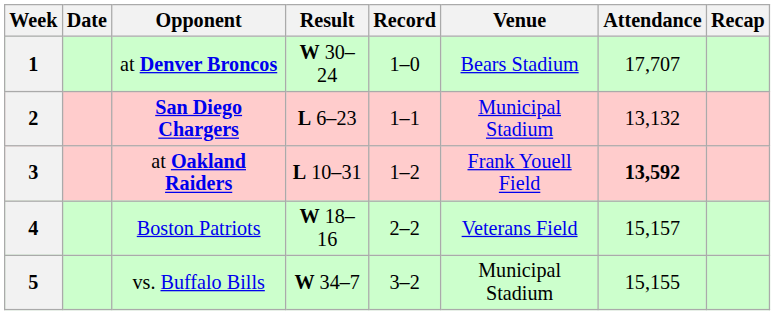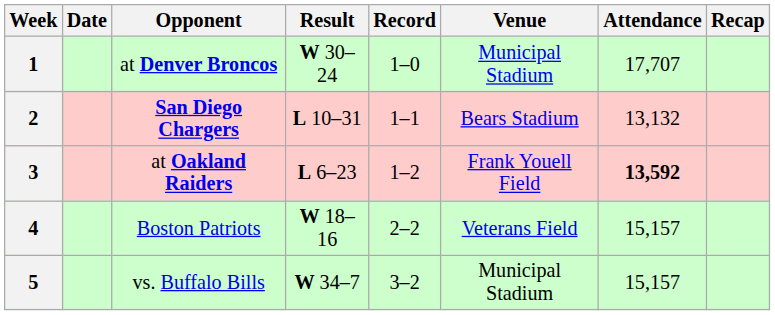(520, 63) Bears Stadium -> (520, 63) Municipal Stadium
(327, 118) L 6–23 -> (327, 118) L 10–31
(520, 118) Municipal Stadium -> (520, 118) Bears Stadium
(327, 173) L 10–31 -> (327, 173) L 6–23
(652, 282) 15,155 -> (652, 282) 15,157
